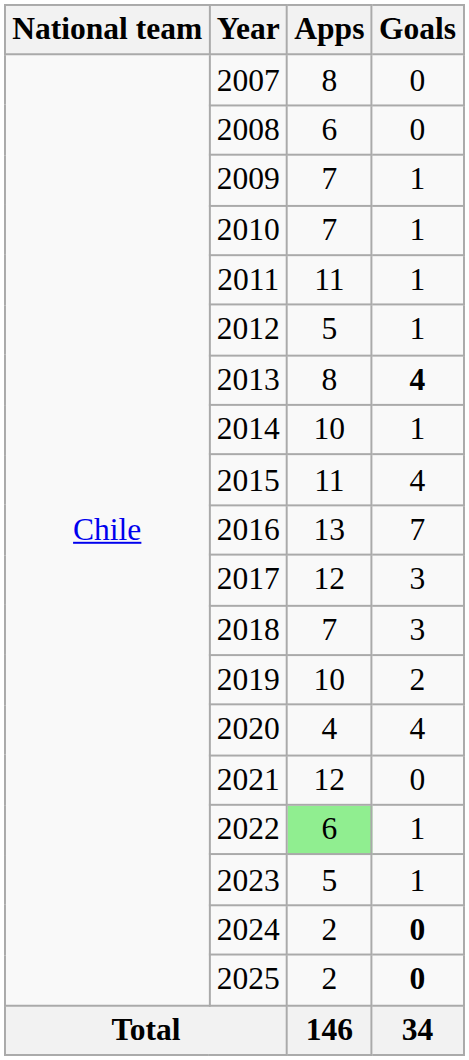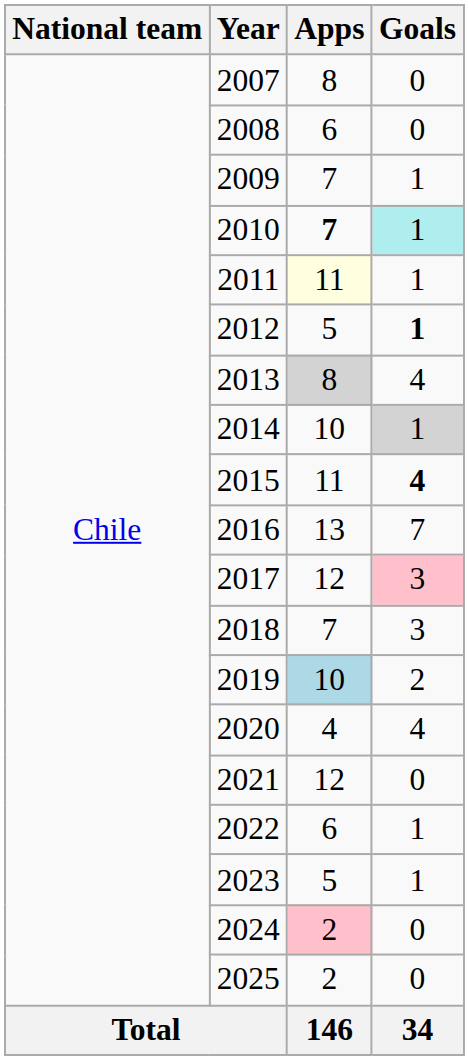(329, 229) normal -> (329, 229) bold
(417, 229) no background -> (417, 229) paleturquoise background
(329, 279) no background -> (329, 279) lightyellow background
(417, 329) normal -> (417, 329) bold
(329, 379) no background -> (329, 379) lightgrey background
(417, 379) bold -> (417, 379) normal
(417, 429) no background -> (417, 429) lightgrey background
(417, 479) normal -> (417, 479) bold
(417, 579) no background -> (417, 579) pink background
(329, 679) no background -> (329, 679) lightblue background
(329, 829) lightgreen background -> (329, 829) no background
(329, 929) no background -> (329, 929) pink background
(417, 929) bold -> (417, 929) normal
(417, 979) bold -> (417, 979) normal
